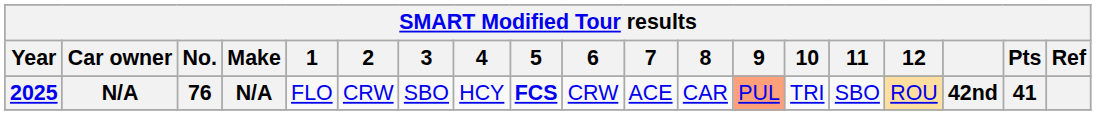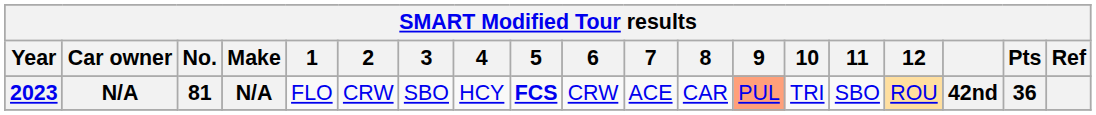(34, 93) 2025 -> (34, 93) 2023
(200, 93) 76 -> (200, 93) 81
(1025, 93) 41 -> (1025, 93) 36
